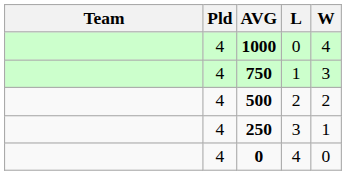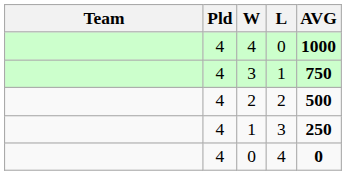columns swapped: (326, 18) <-> (259, 18)
